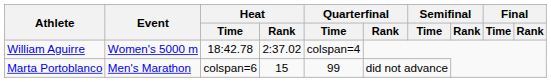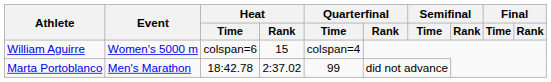(230, 50) 18:42.78 -> (230, 50) colspan=6
(282, 50) 2:37.02 -> (282, 50) 15
(230, 68) colspan=6 -> (230, 68) 18:42.78
(282, 68) 15 -> (282, 68) 2:37.02
